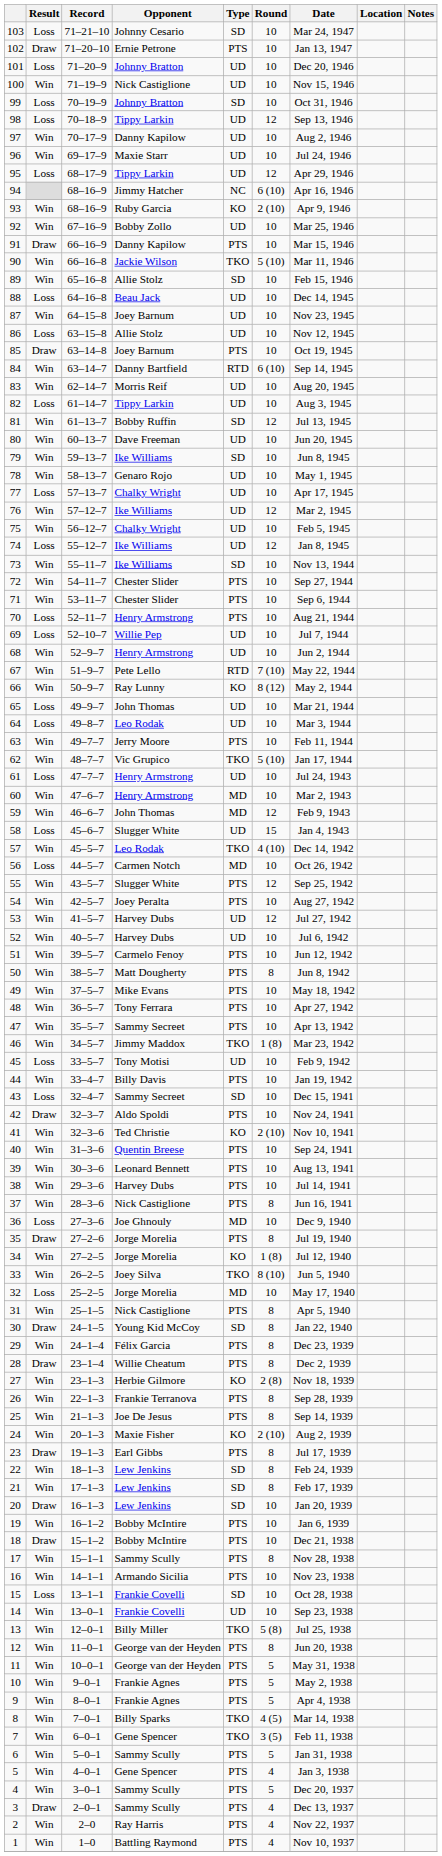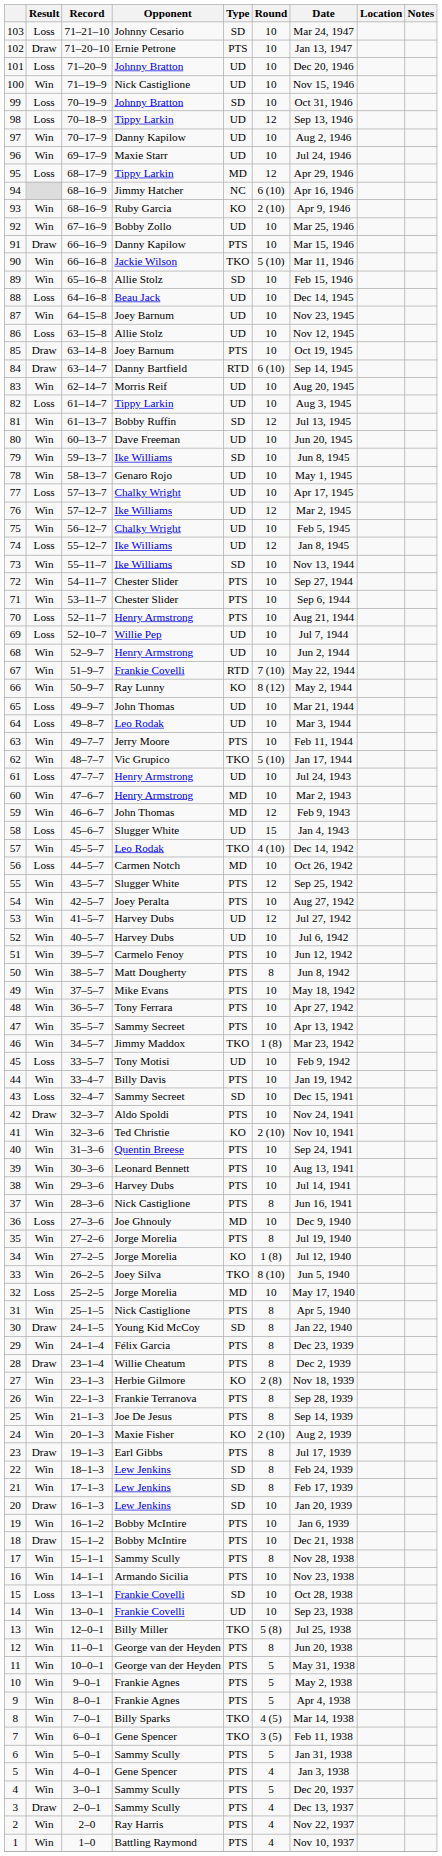(238, 173) UD -> (238, 173) MD
(44, 368) Win -> (44, 368) Draw
(137, 670) Pete Lello -> (150, 670) Frankie Covelli
(44, 1238) Draw -> (44, 1238) Win
